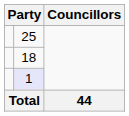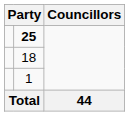(29, 36) normal -> (29, 36) bold
(29, 79) lavender background -> (29, 79) no background
